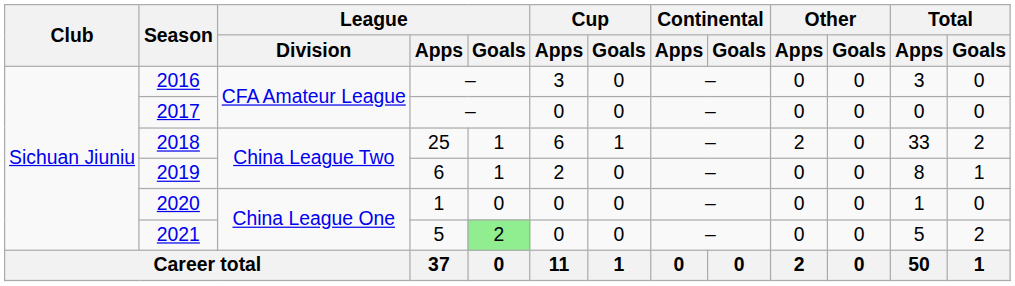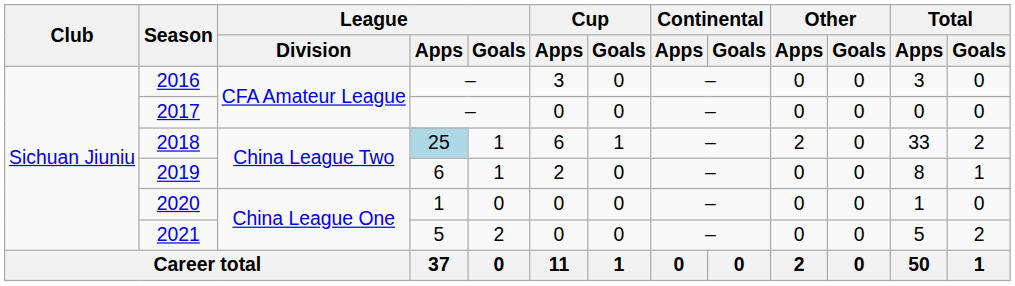(439, 142) no background -> (439, 142) lightblue background
(499, 234) lightgreen background -> (499, 234) no background
